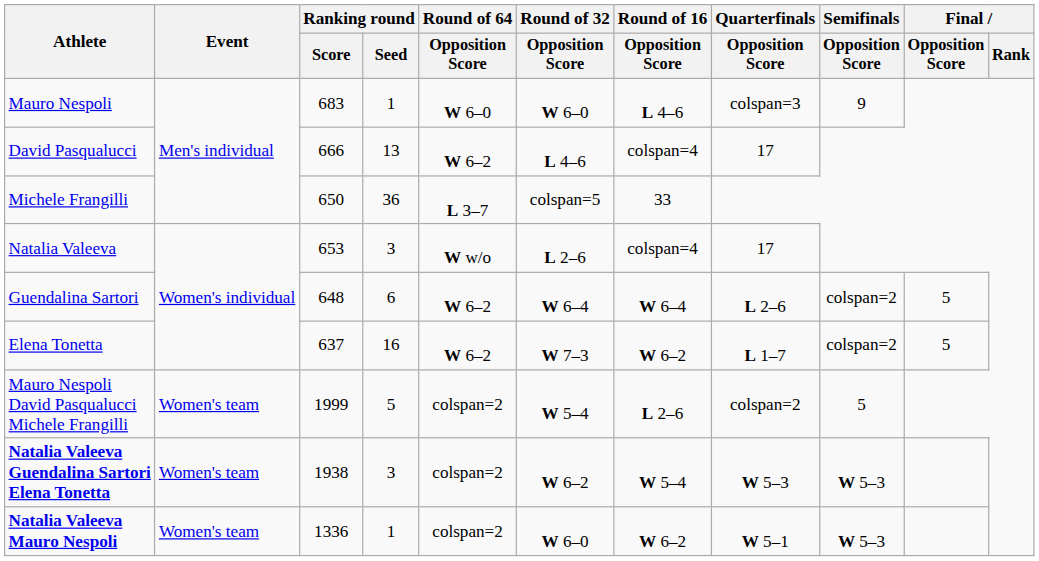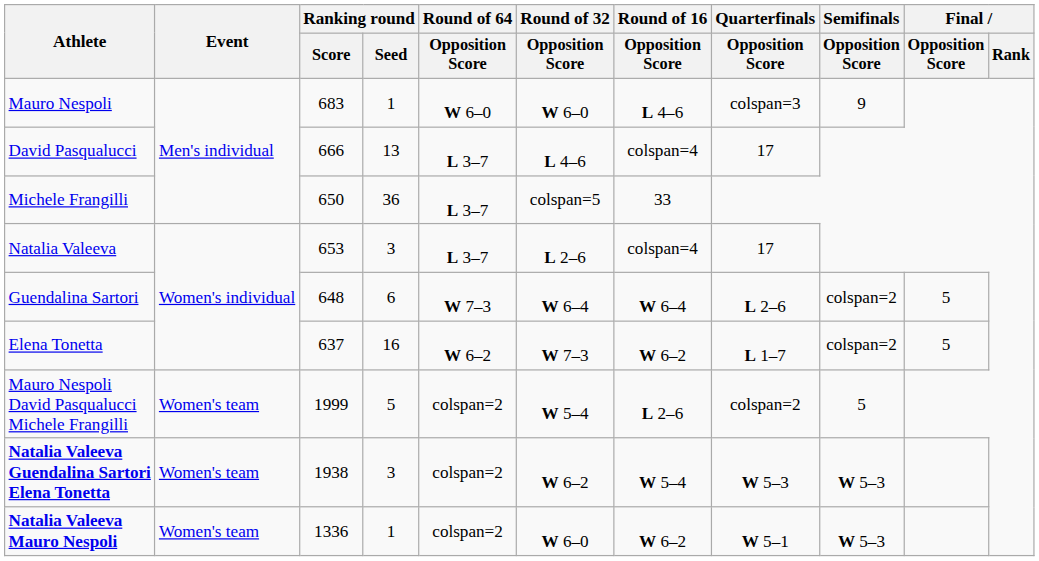(468, 161) W 6–2 -> (468, 161) L 3–7
(468, 258) W w/o -> (468, 258) L 3–7
(468, 307) W 6–2 -> (468, 307) W 7–3
